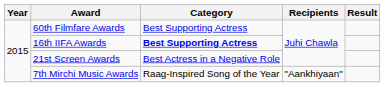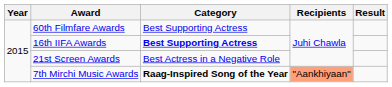(211, 74) normal -> (215, 74) bold
(314, 74) no background -> (322, 74) lightsalmon background
